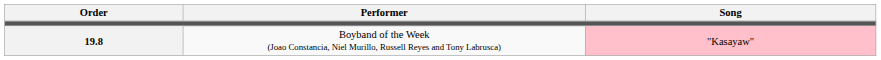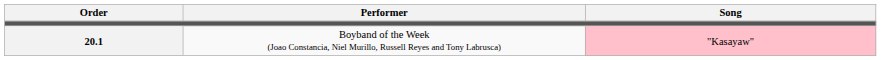(94, 41) 19.8 -> (94, 41) 20.1
